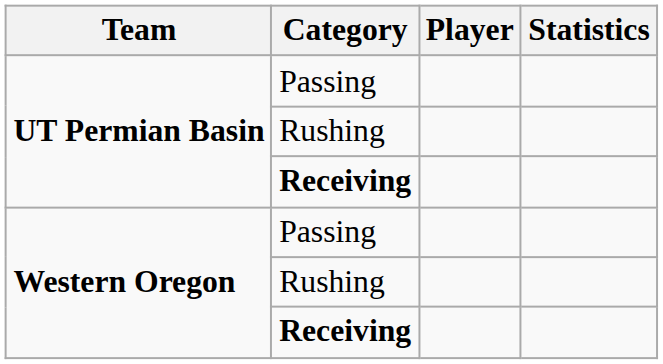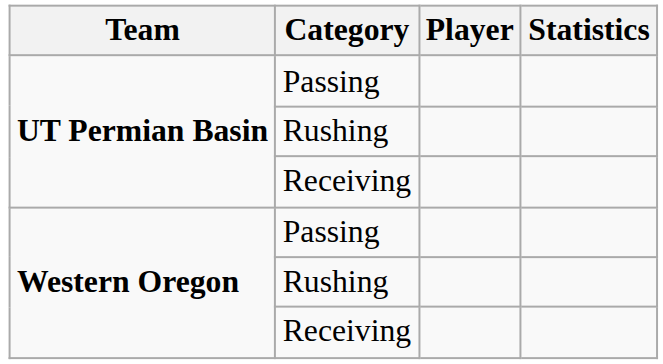(345, 181) bold -> (347, 181) normal
(345, 331) bold -> (347, 331) normal
